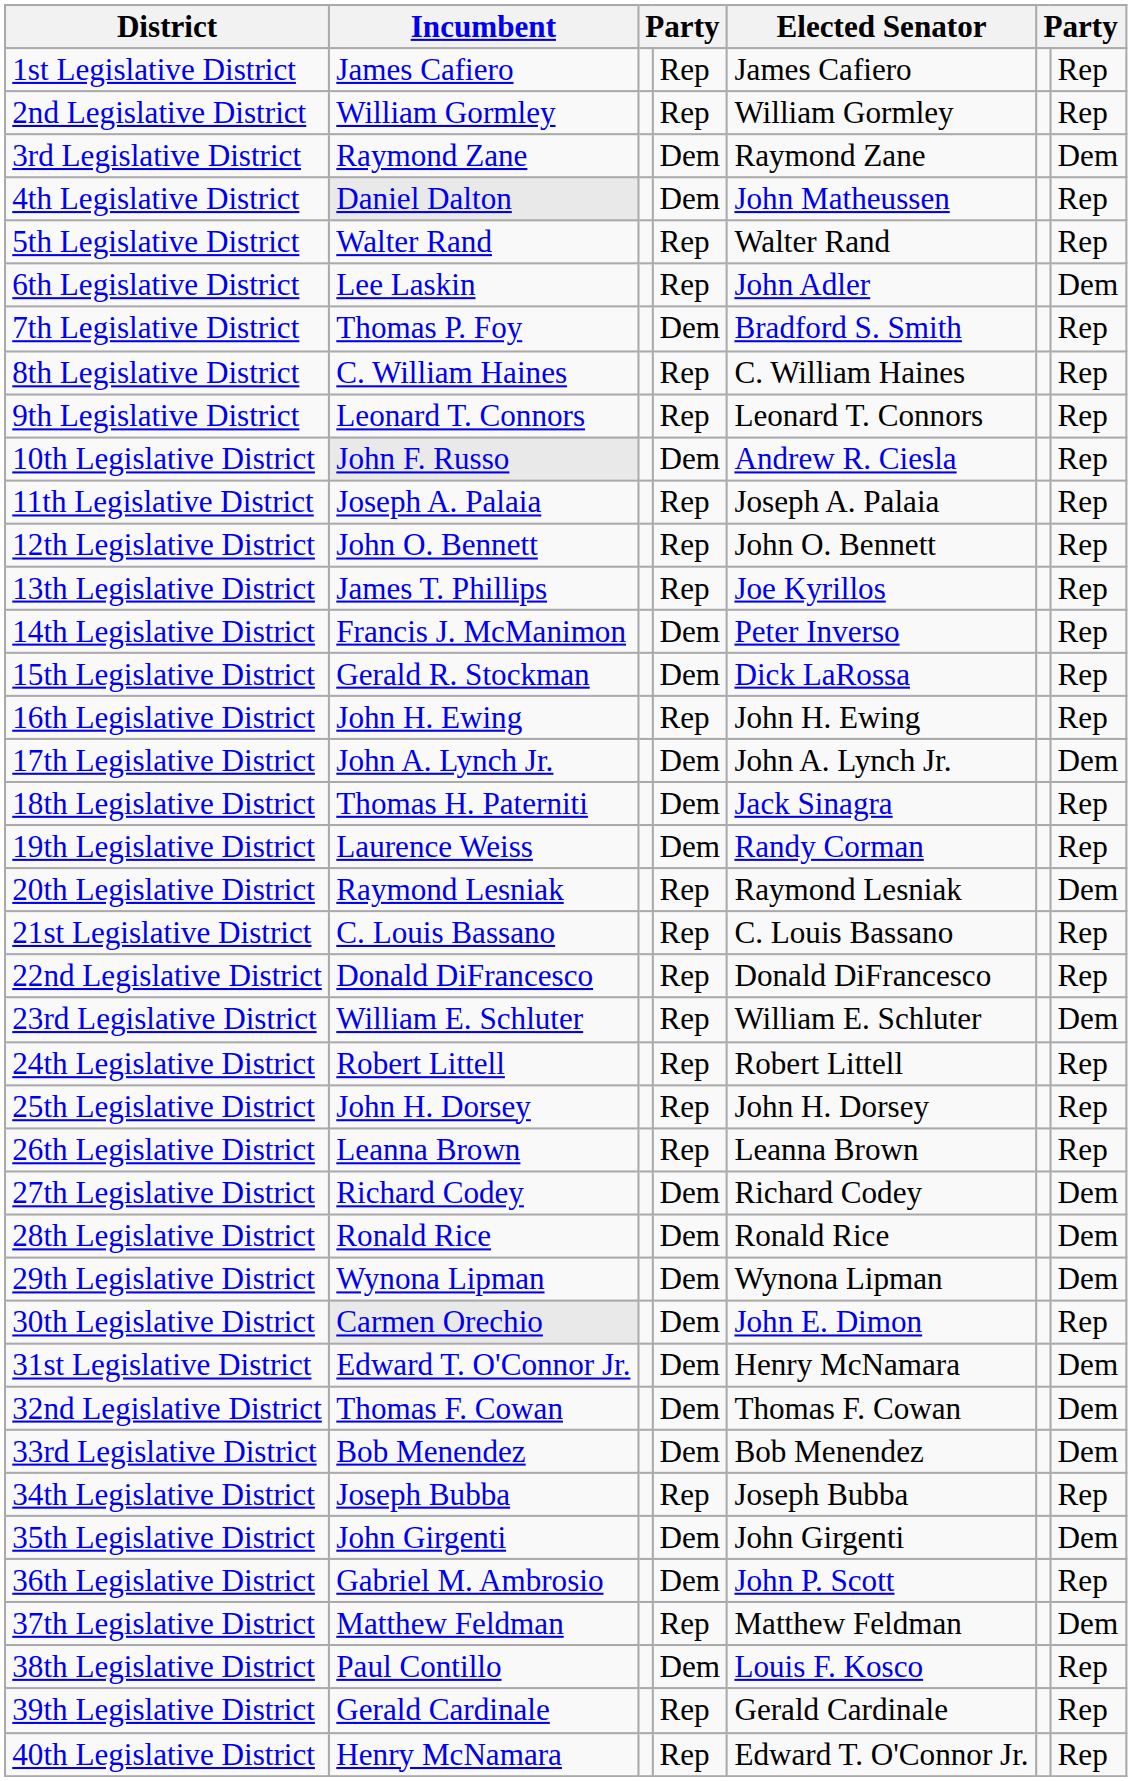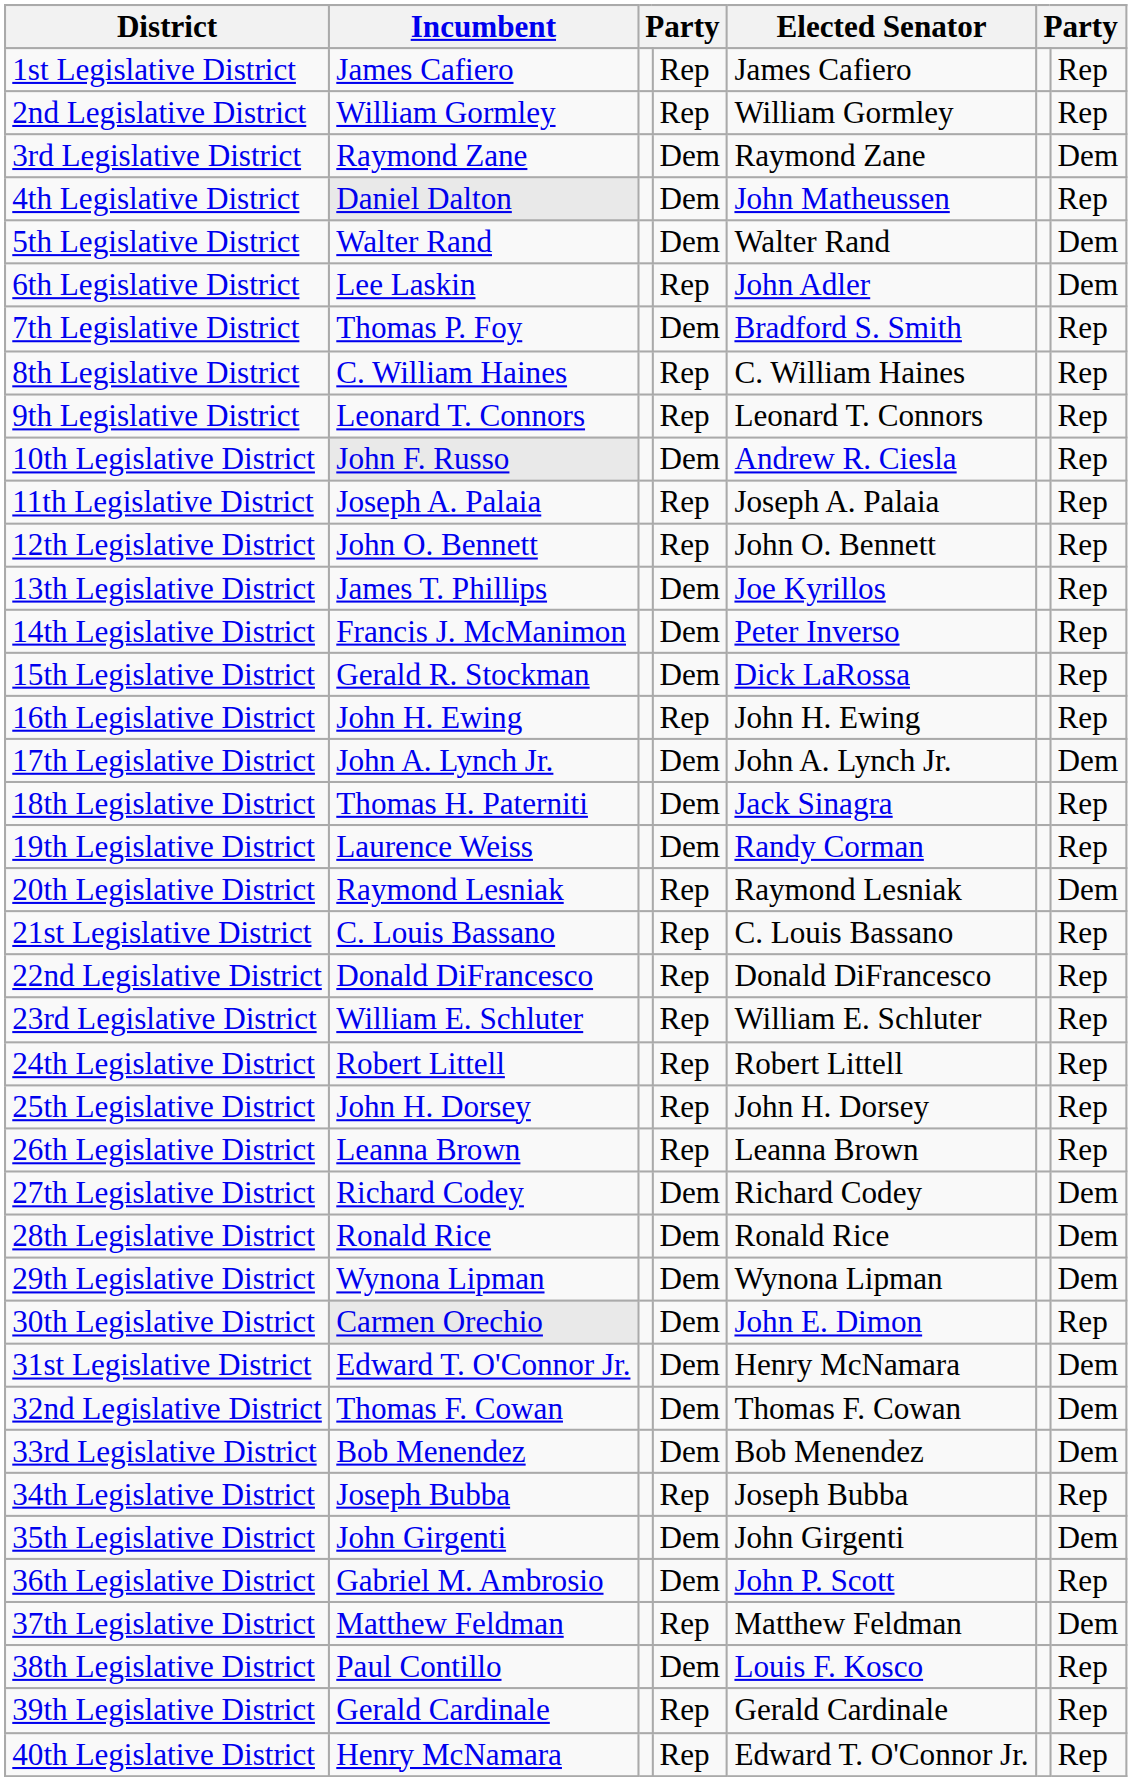(685, 242) Rep -> (690, 242) Dem
(1083, 242) Rep -> (1088, 242) Dem
(685, 587) Rep -> (690, 587) Dem
(1088, 1019) Dem -> (1083, 1019) Rep
